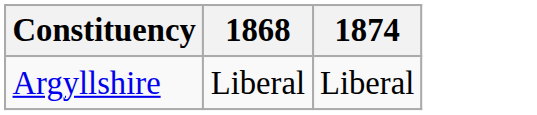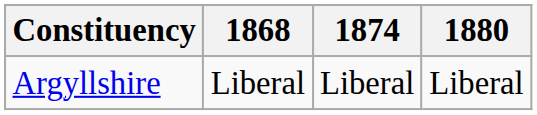+ column: (476, 30)
